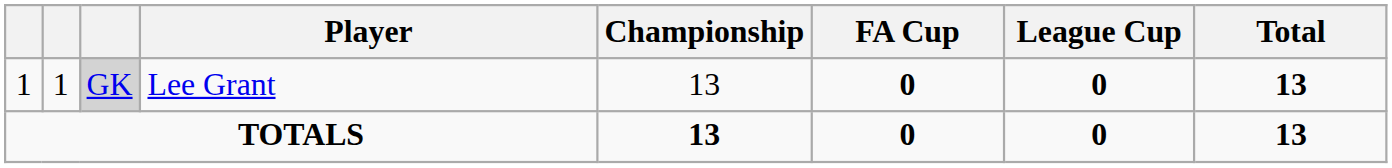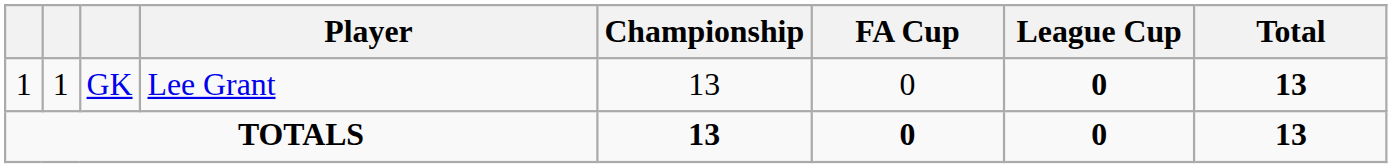(110, 83) lightgrey background -> (110, 83) no background
(907, 83) bold -> (907, 83) normal
